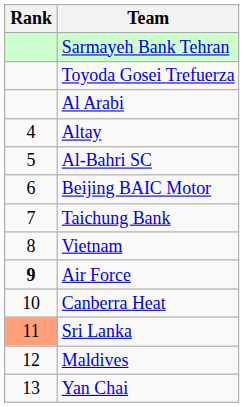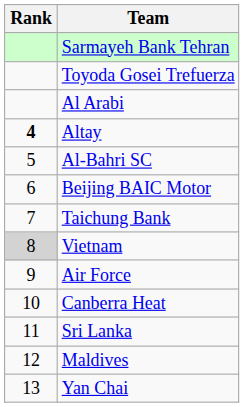(31, 132) normal -> (31, 132) bold
(31, 246) no background -> (31, 246) lightgrey background
(31, 274) bold -> (31, 274) normal
(31, 331) lightsalmon background -> (31, 331) no background
